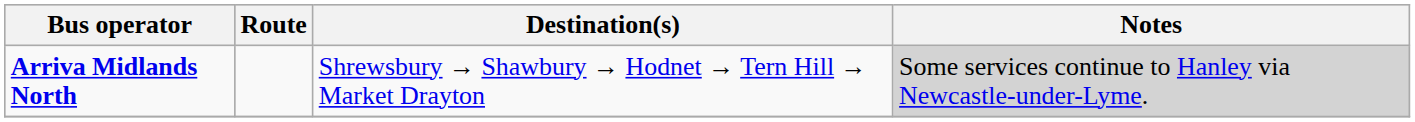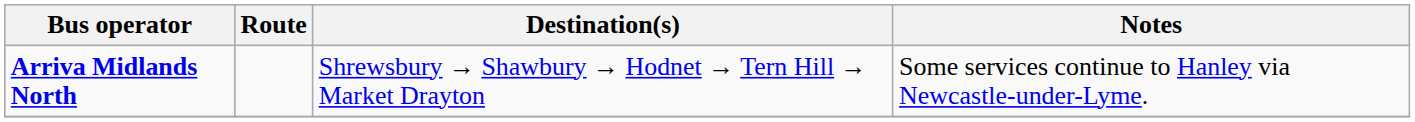(1095, 80) lightgrey background -> (1095, 80) no background
